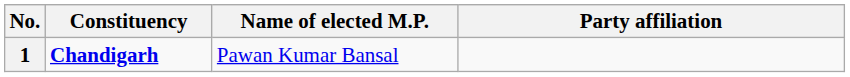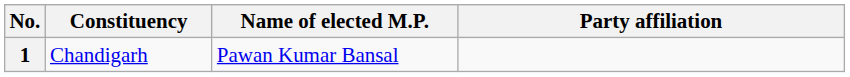(104, 54) bold -> (99, 54) normal
